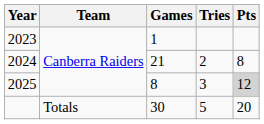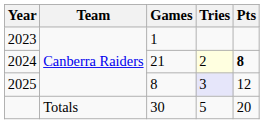(203, 61) no background -> (203, 61) lightyellow background
(240, 61) normal -> (240, 61) bold
(203, 84) no background -> (203, 84) lavender background
(244, 84) lightgrey background -> (244, 84) no background
